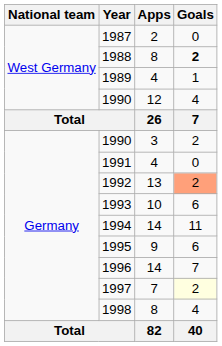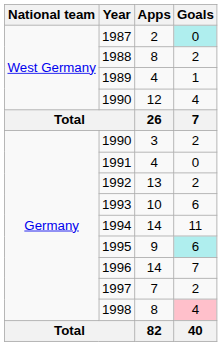(195, 36) no background -> (195, 36) paleturquoise background
(195, 57) bold -> (195, 57) normal
(195, 183) lightsalmon background -> (195, 183) no background
(195, 246) no background -> (195, 246) paleturquoise background
(195, 288) lightyellow background -> (195, 288) no background
(195, 309) no background -> (195, 309) pink background
